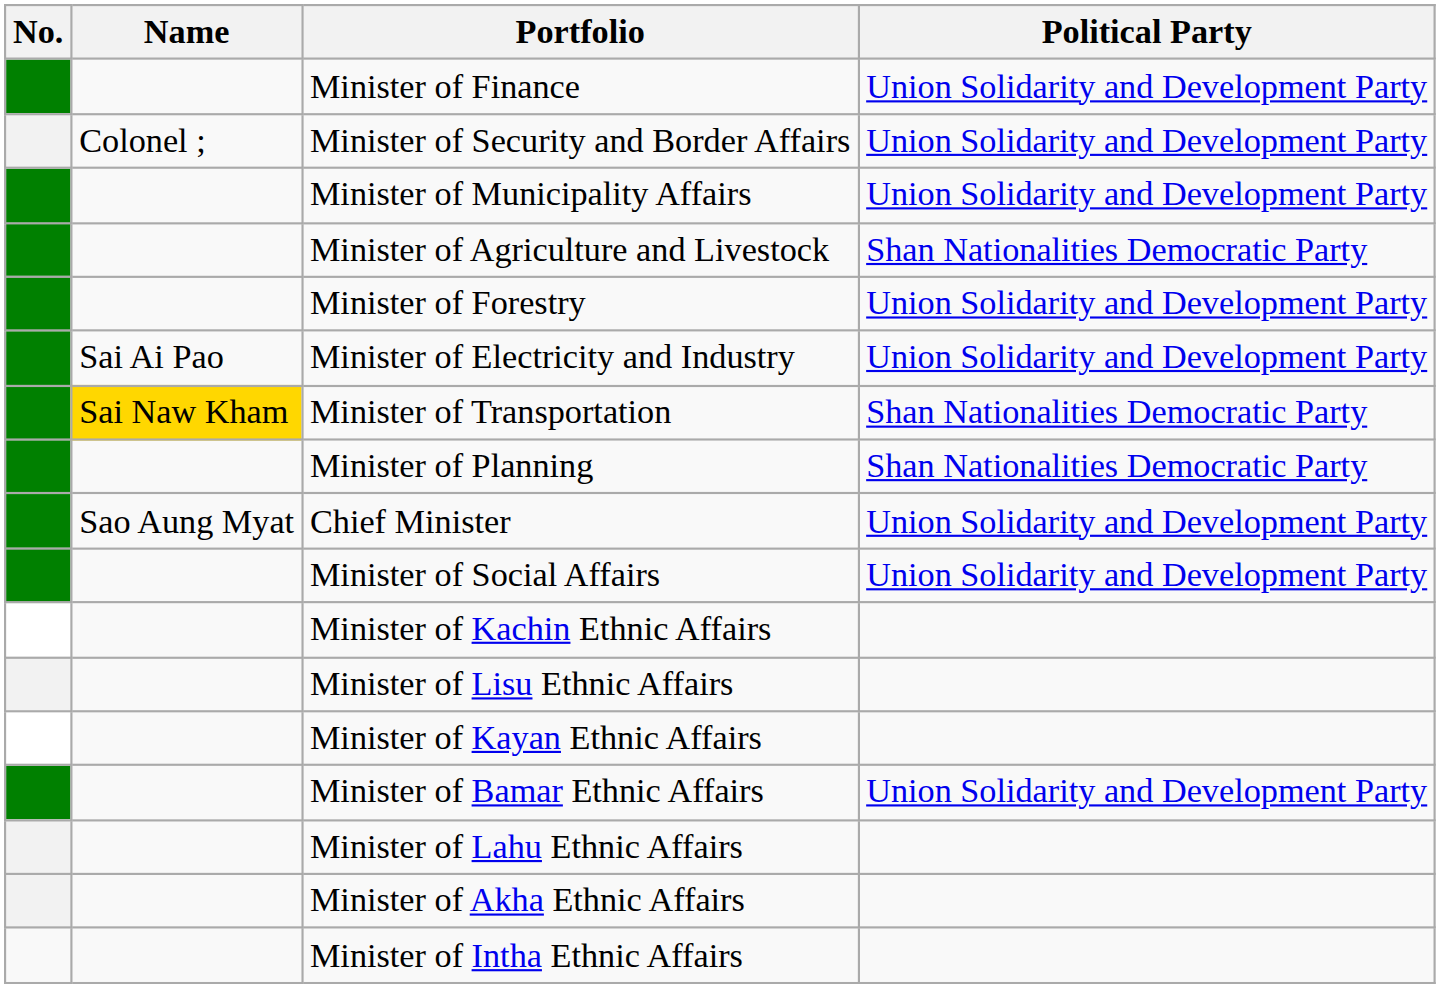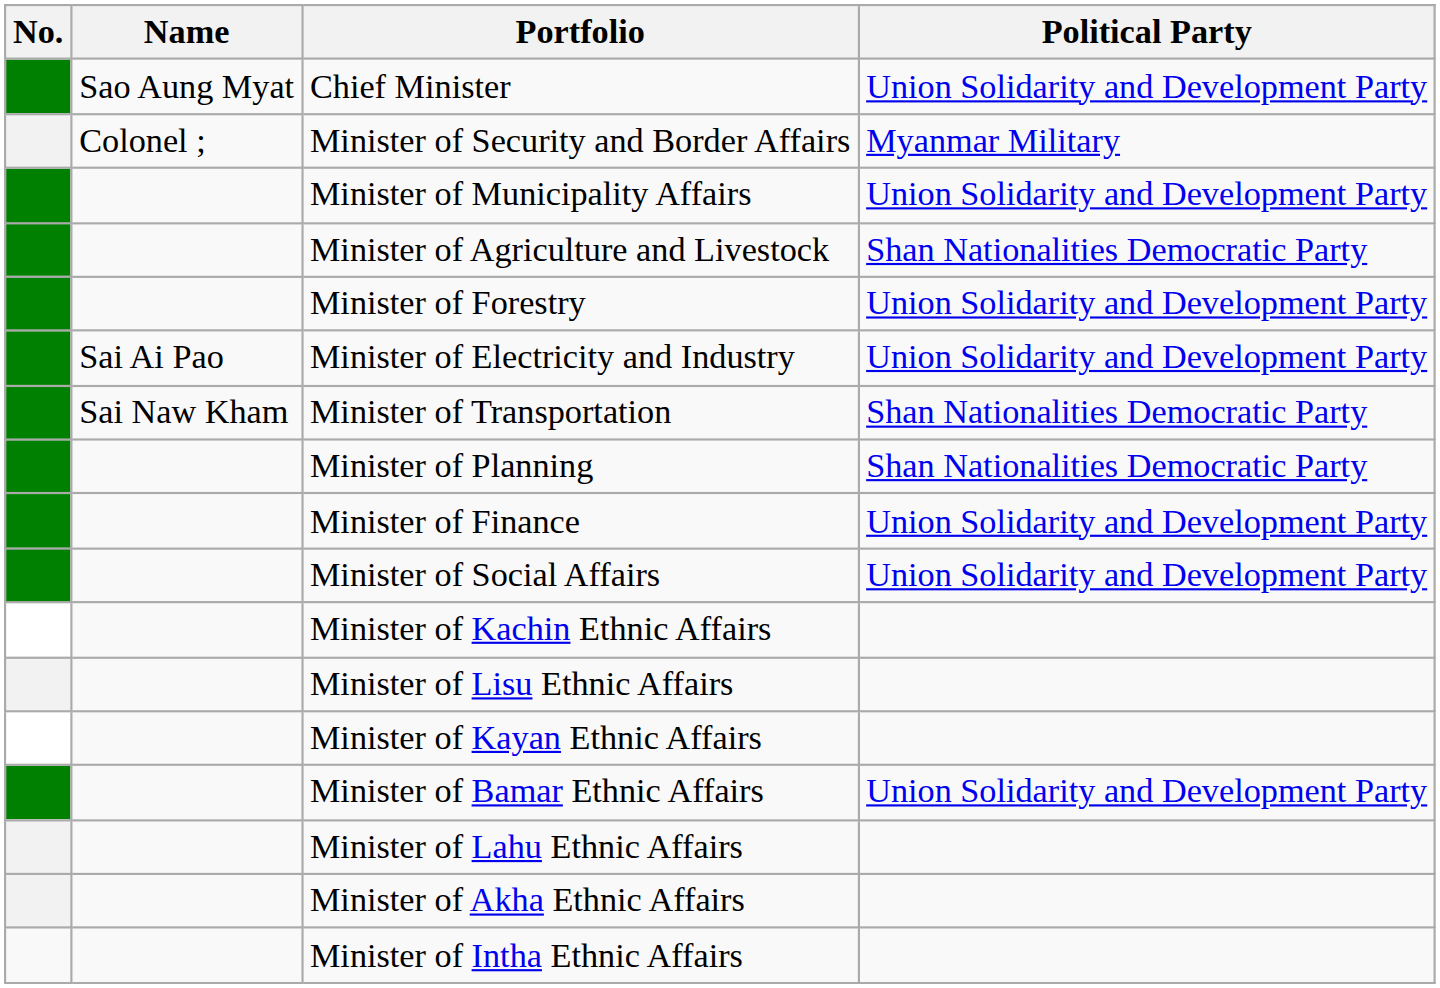rows swapped: (410, 520) <-> (445, 85)
(1147, 140) Union Solidarity and Development Party -> (993, 140) Myanmar Military
(184, 411) gold background -> (184, 411) no background
